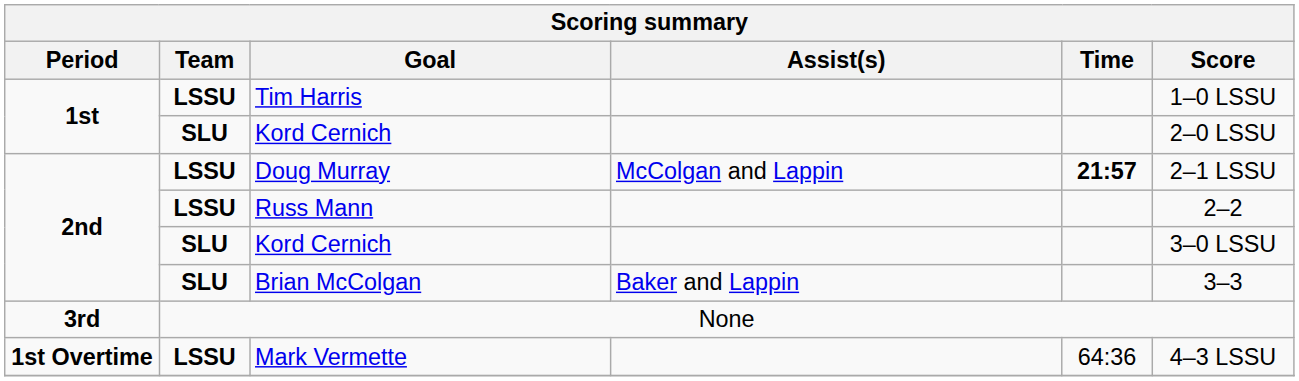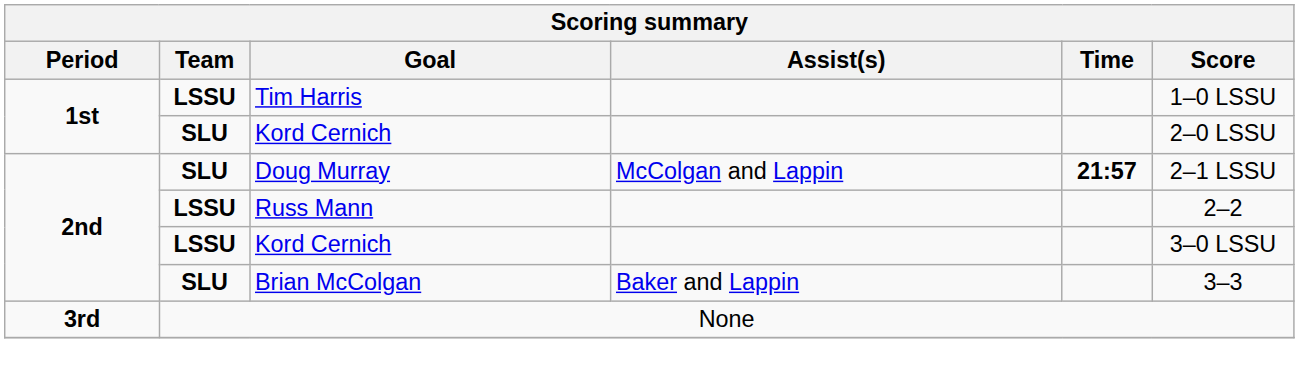(205, 171) LSSU -> (205, 171) SLU
(205, 245) SLU -> (205, 245) LSSU
- row: (82, 356)
